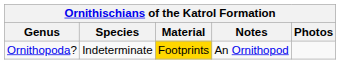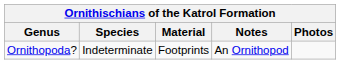(184, 50) gold background -> (184, 50) no background
